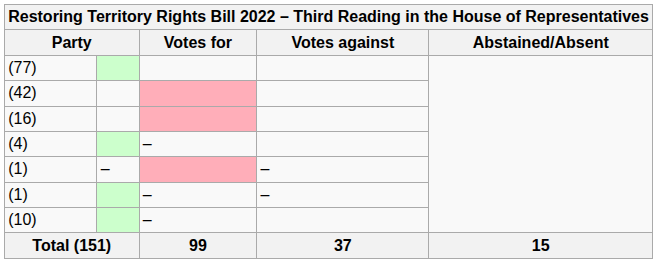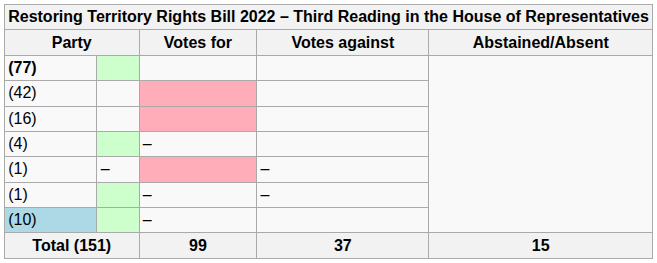(22, 67) normal -> (22, 67) bold
(22, 220) no background -> (22, 220) lightblue background
